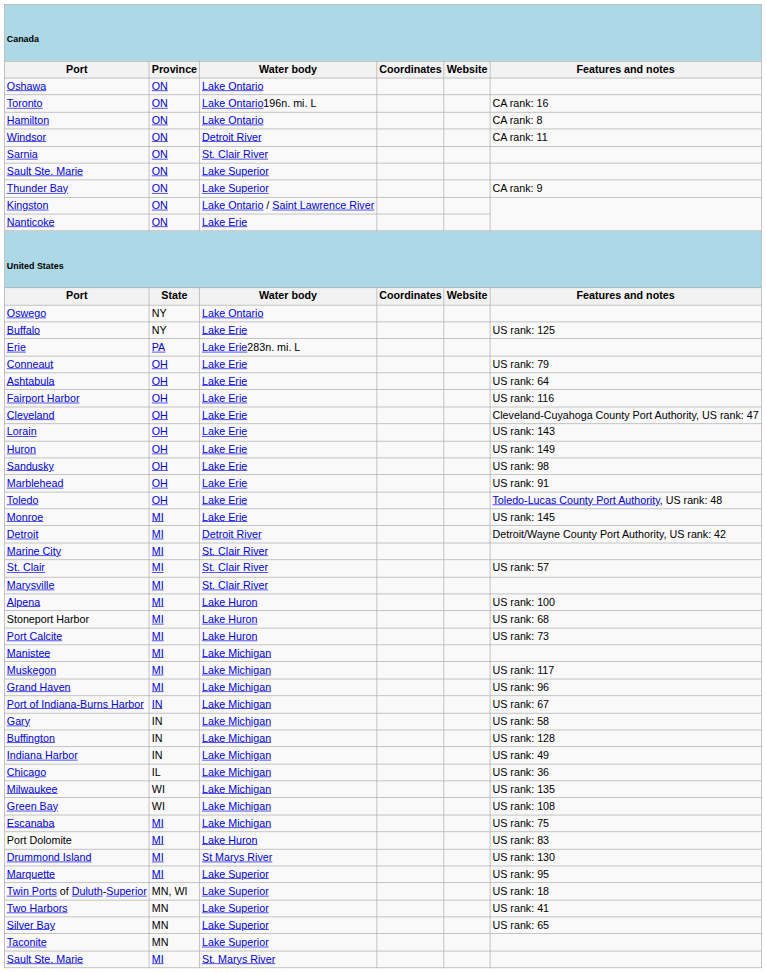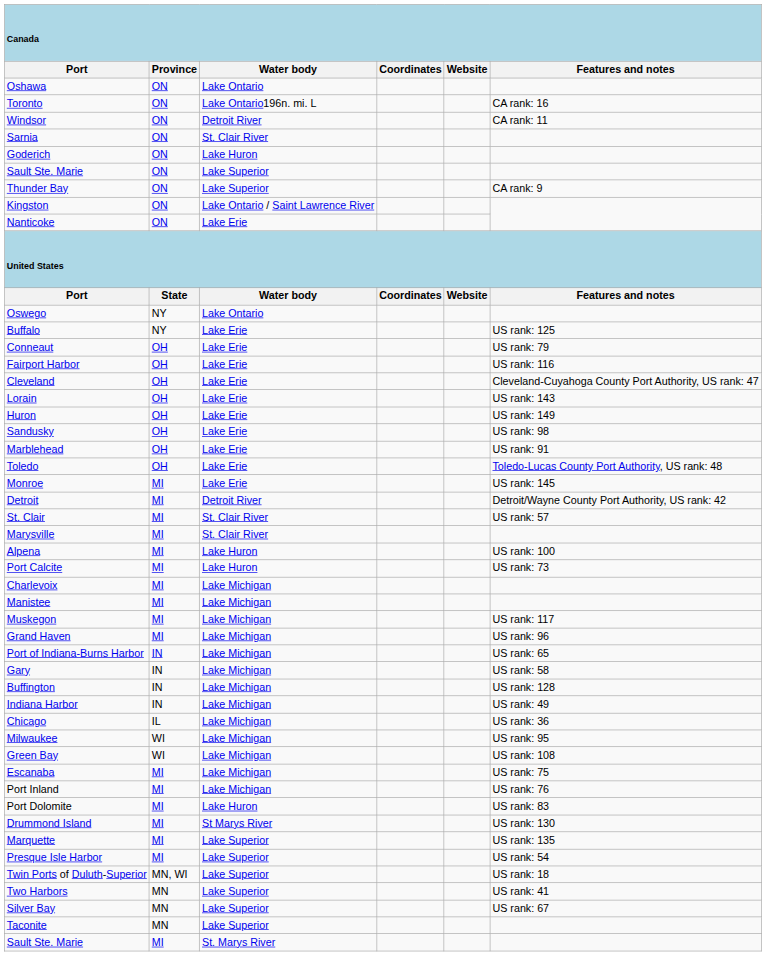- row: (28, 120)
+ row: (29, 154)
- row: (16, 347)
- row: (31, 381)
- row: (34, 551)
- row: (48, 619)
+ row: (32, 585)
(521, 704) US rank: 67 -> (521, 653) US rank: 65
(524, 789) US rank: 135 -> (521, 738) US rank: 95
+ row: (33, 789)
(521, 874) US rank: 95 -> (524, 840) US rank: 135
+ row: (54, 857)
(521, 925) US rank: 65 -> (521, 908) US rank: 67
